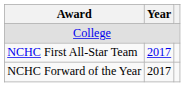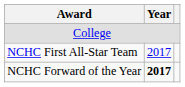(159, 71) normal -> (159, 71) bold
